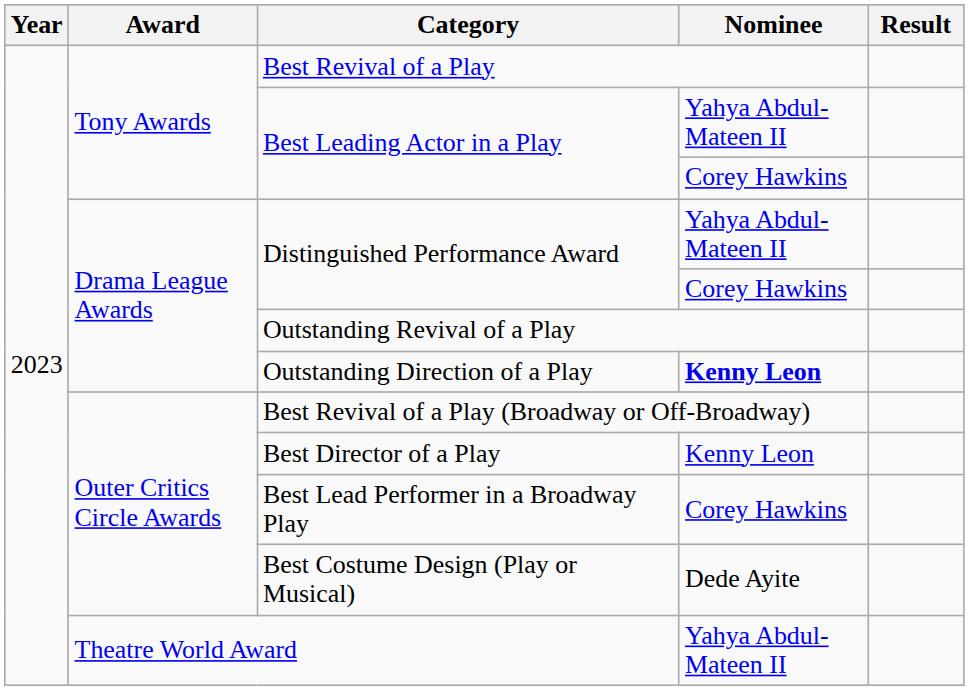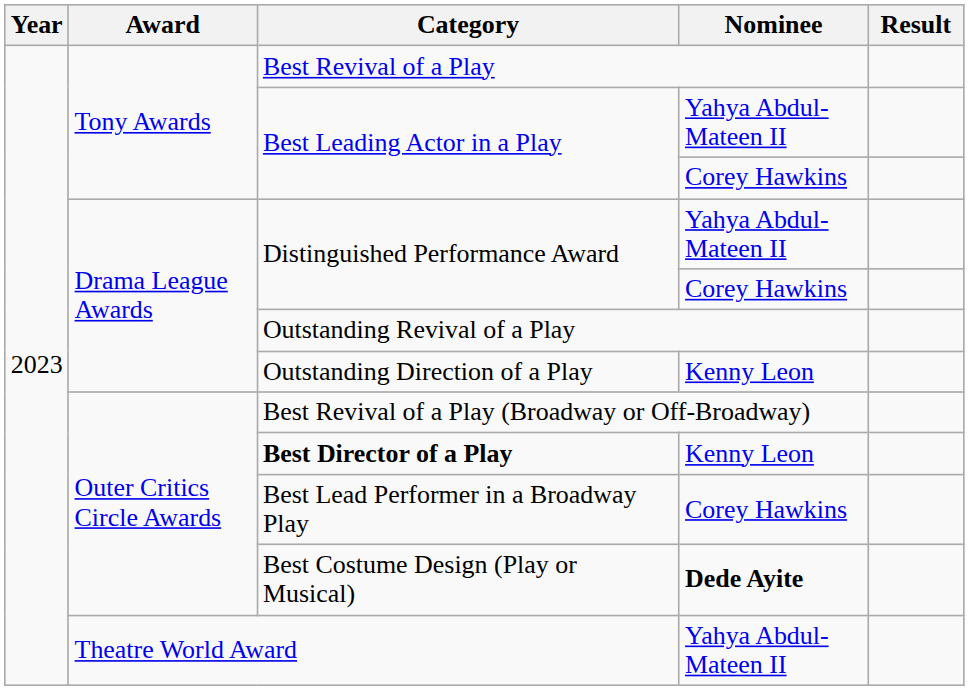(753, 371) bold -> (749, 371) normal
(382, 453) normal -> (388, 453) bold
(743, 579) normal -> (744, 579) bold
